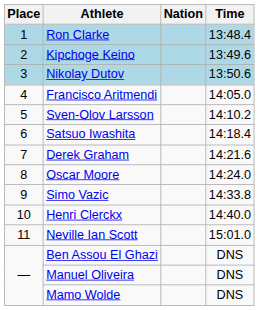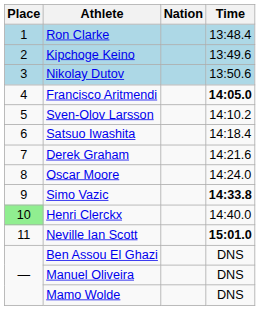(230, 94) normal -> (230, 94) bold
(230, 194) normal -> (230, 194) bold
(24, 214) no background -> (24, 214) lightgreen background
(230, 235) normal -> (230, 235) bold
